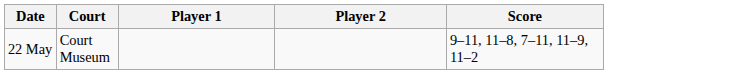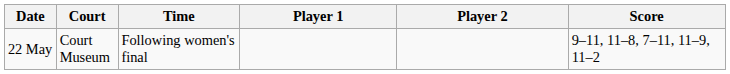+ column: (179, 16)
